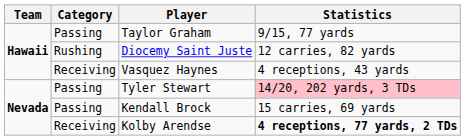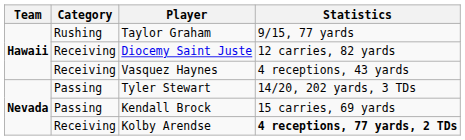(78, 33) Passing -> (78, 33) Rushing
(78, 51) Rushing -> (85, 51) Receiving
(337, 89) pink background -> (337, 89) no background
